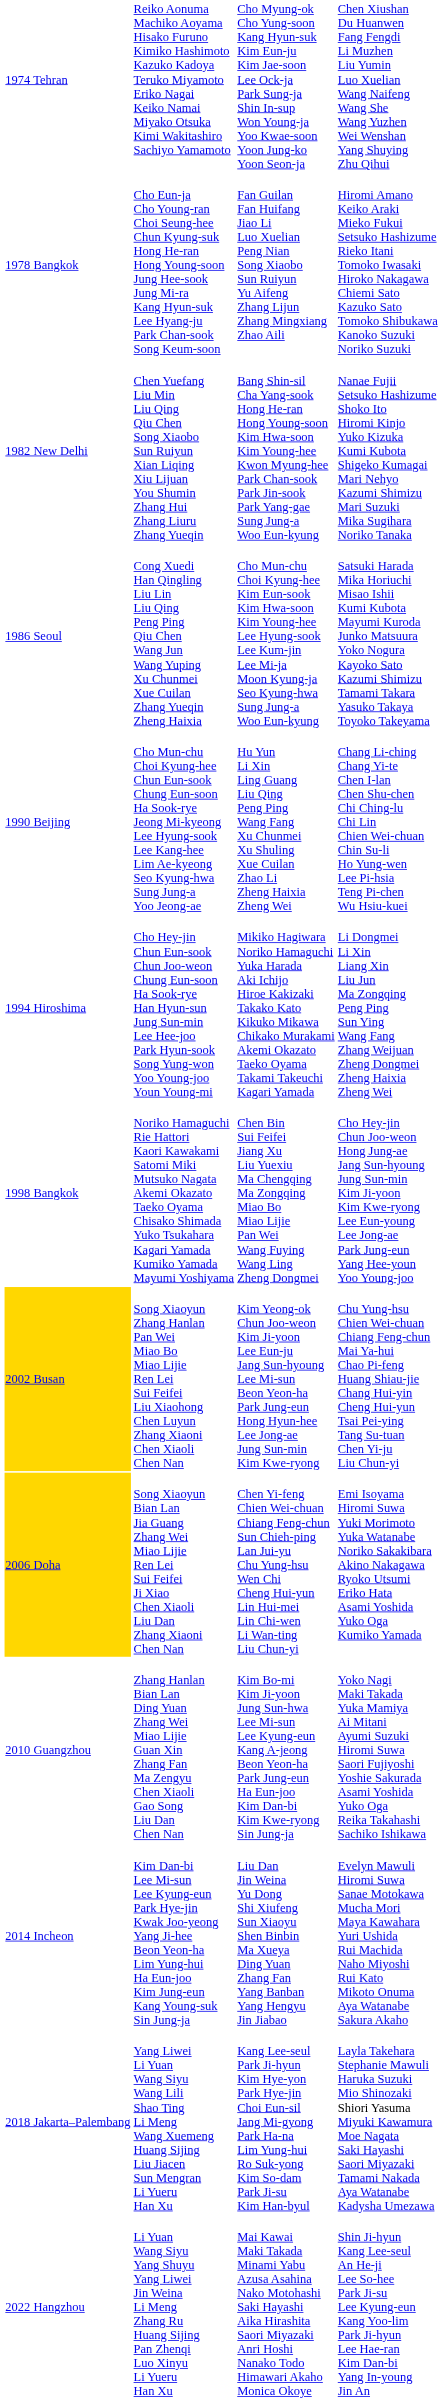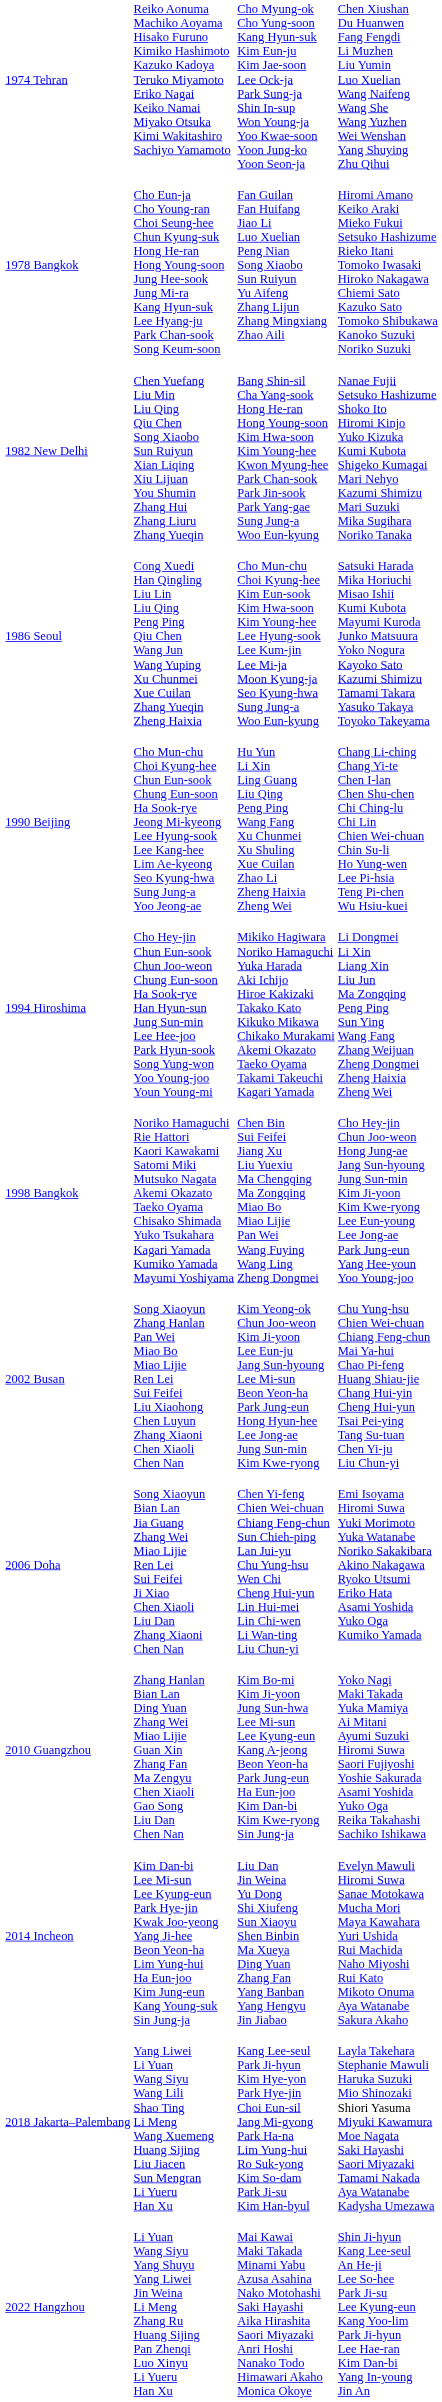(35, 1379) gold background -> (35, 1379) no background
(33, 1564) gold background -> (33, 1564) no background
